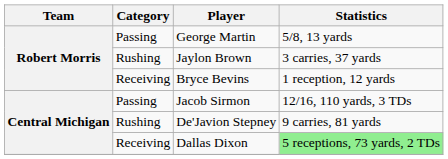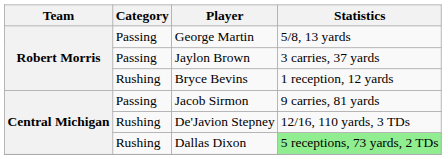(138, 58) Rushing -> (136, 58) Passing
(143, 79) Receiving -> (138, 79) Rushing
(347, 100) 12/16, 110 yards, 3 TDs -> (330, 100) 9 carries, 81 yards
(332, 122) 9 carries, 81 yards -> (345, 122) 12/16, 110 yards, 3 TDs
(143, 143) Receiving -> (138, 143) Rushing
